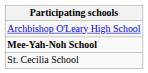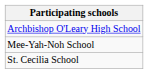(52, 44) bold -> (51, 44) normal
